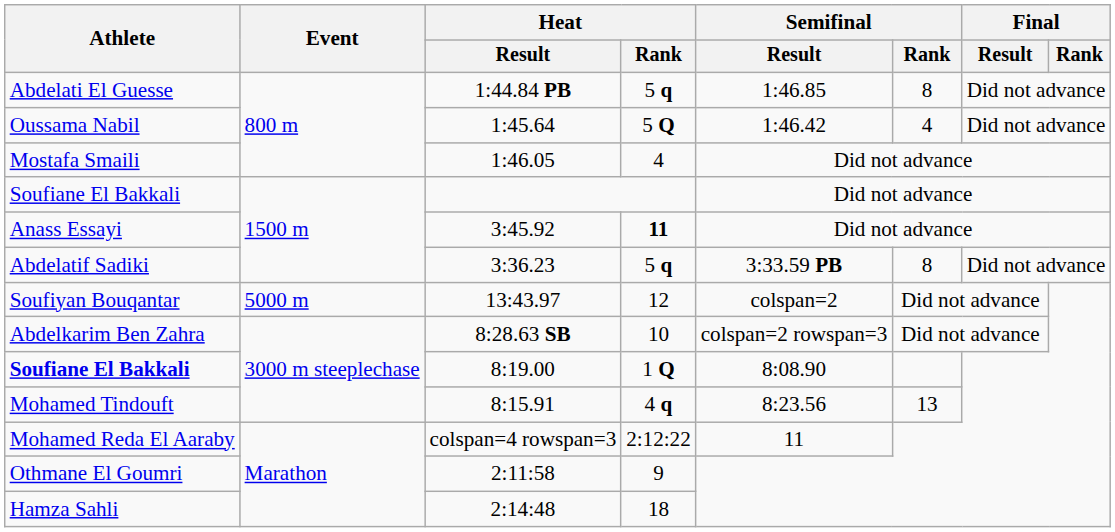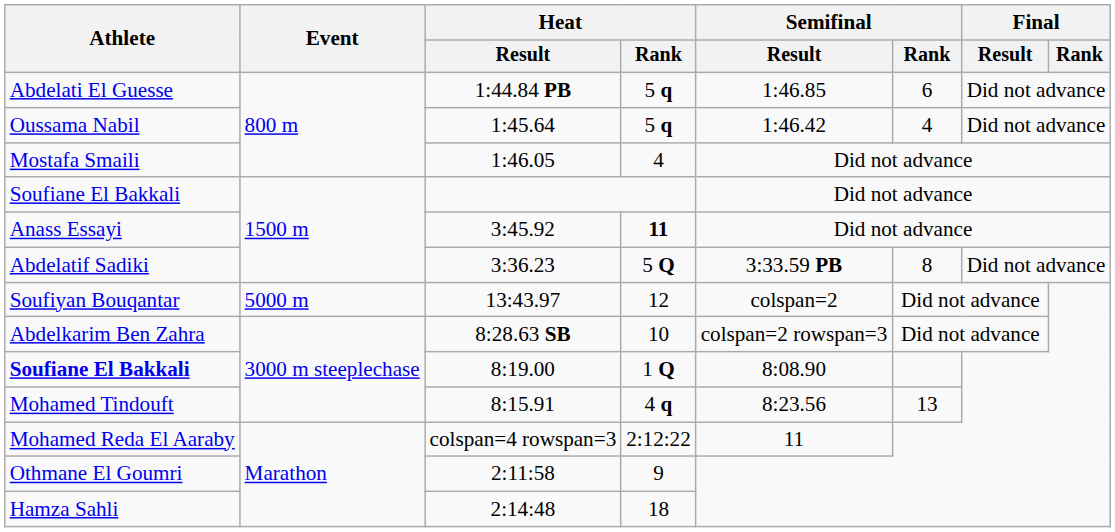(927, 90) 8 -> (927, 90) 6
(658, 125) 5 Q -> (658, 125) 5 q
(658, 264) 5 q -> (658, 264) 5 Q
